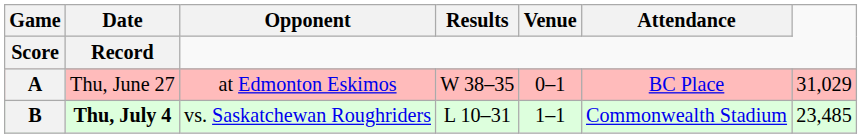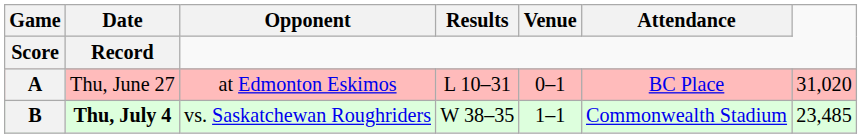(477, 84) W 38–35 -> (477, 84) L 10–31
(824, 84) 31,029 -> (824, 84) 31,020
(477, 116) L 10–31 -> (477, 116) W 38–35
